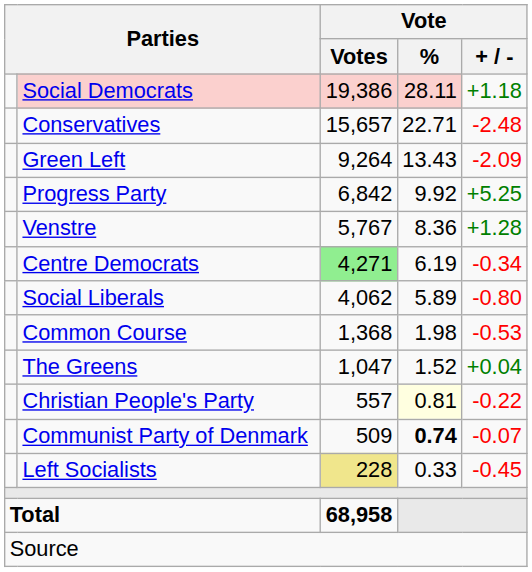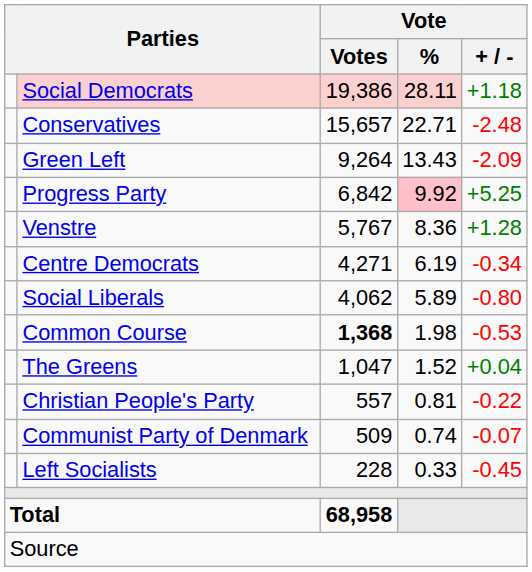(436, 194) no background -> (436, 194) pink background
(365, 263) lightgreen background -> (365, 263) no background
(365, 332) normal -> (365, 332) bold
(436, 401) lightyellow background -> (436, 401) no background
(436, 435) bold -> (436, 435) normal
(374, 470) khaki background -> (374, 470) no background
